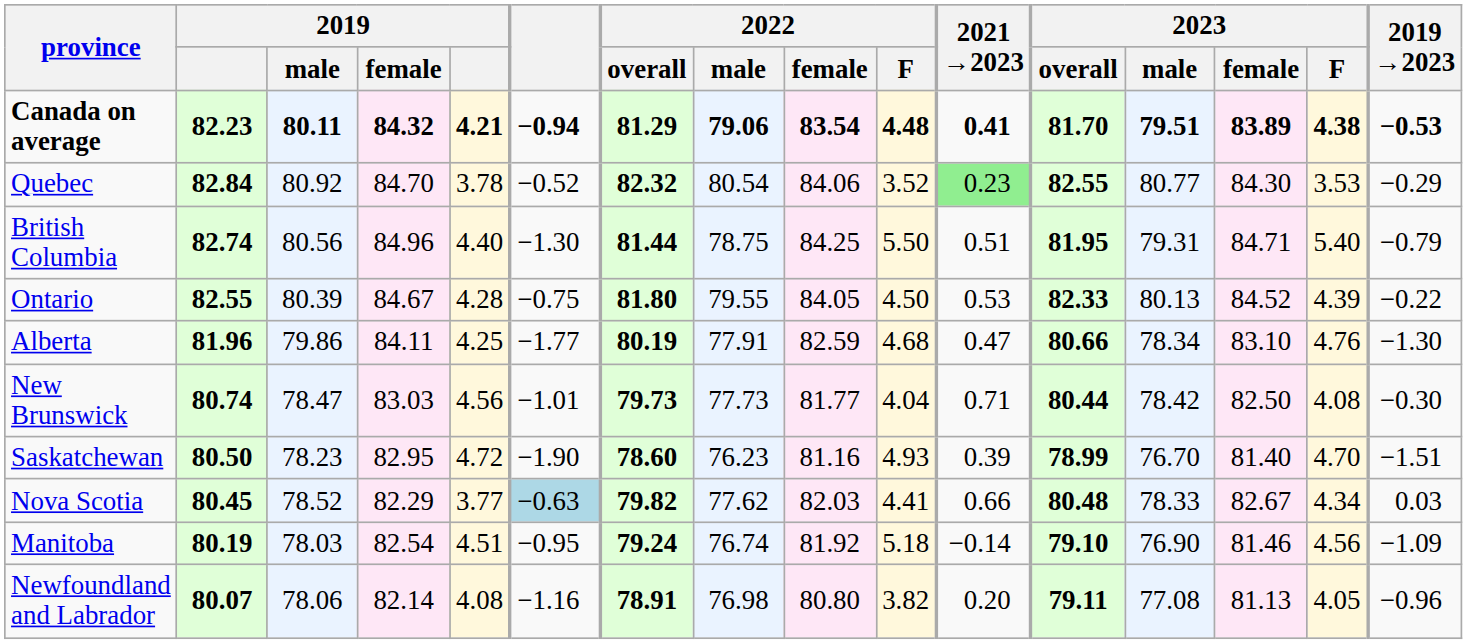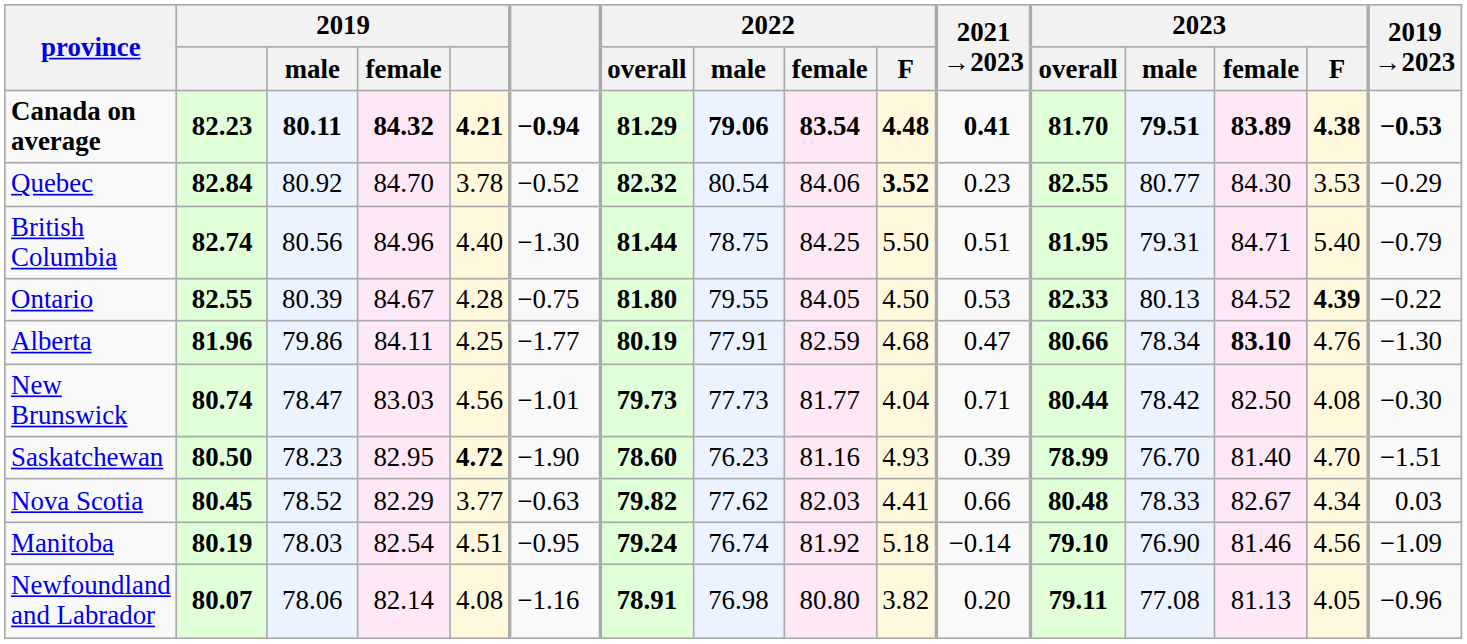(906, 183) normal -> (906, 183) bold
(987, 183) lightgreen background -> (987, 183) no background
(1337, 299) normal -> (1337, 299) bold
(1261, 342) normal -> (1261, 342) bold
(480, 457) normal -> (480, 457) bold
(548, 500) lightblue background -> (548, 500) no background
